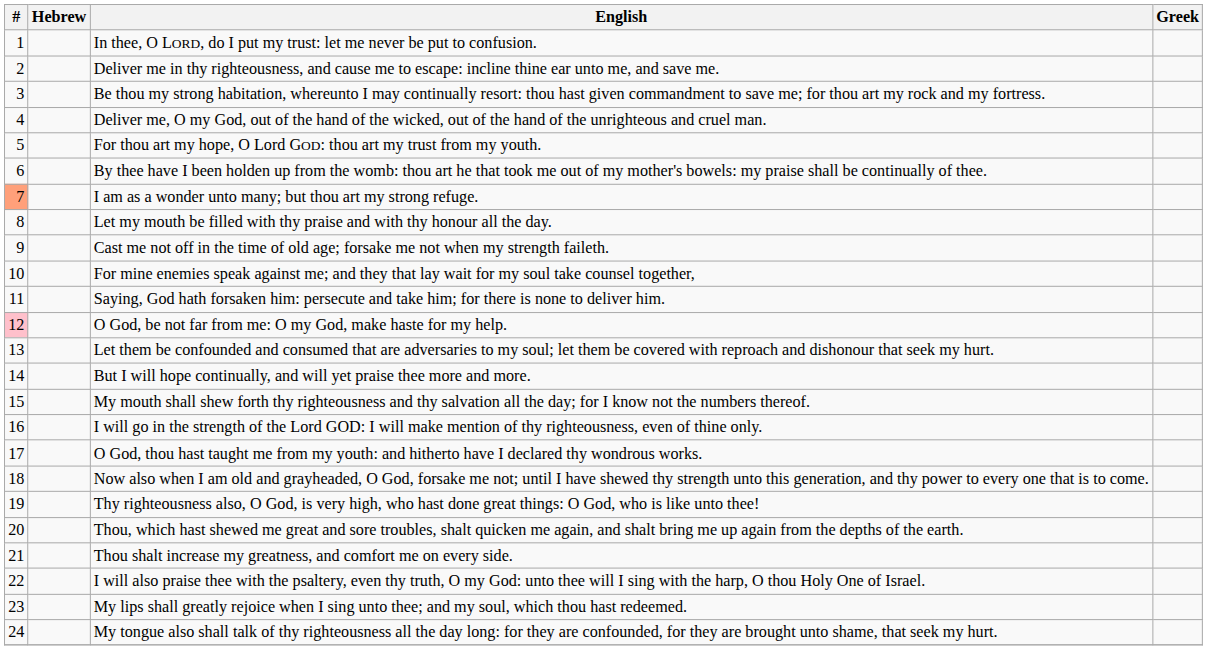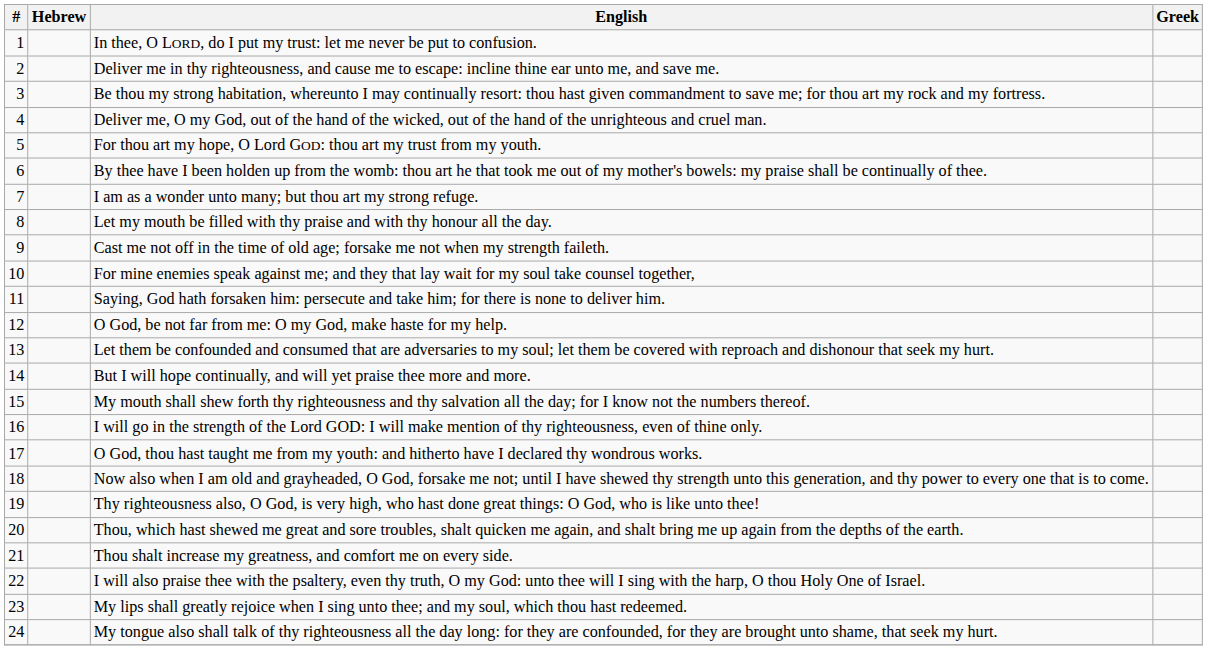(20, 196) lightsalmon background -> (20, 196) no background
(16, 324) pink background -> (16, 324) no background
